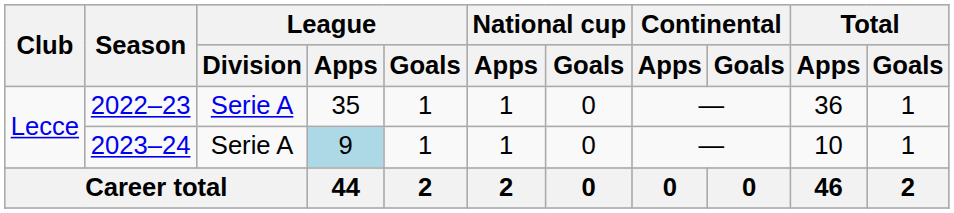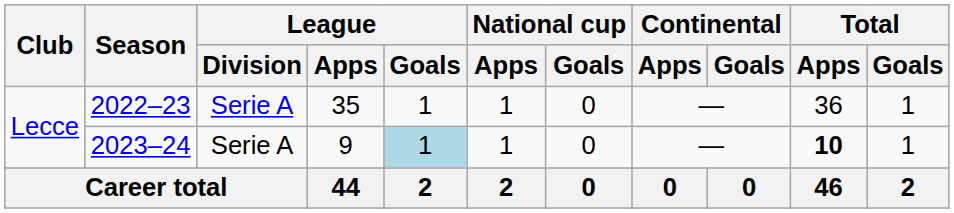(346, 146) lightblue background -> (346, 146) no background
(425, 146) no background -> (425, 146) lightblue background
(829, 146) normal -> (829, 146) bold
